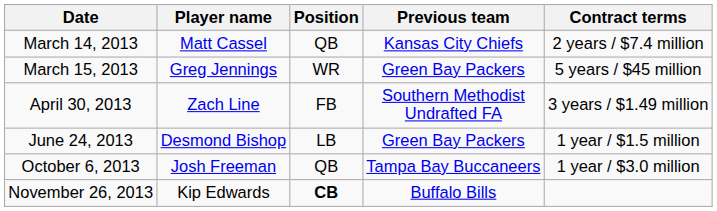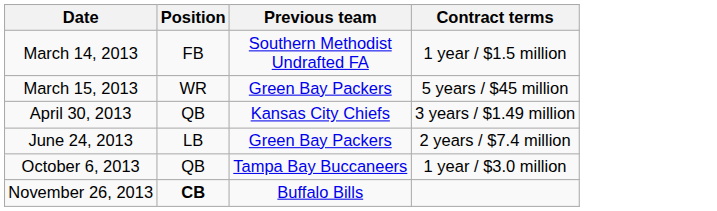- column: (223, 17)
(326, 43) QB -> (193, 52) FB
(453, 43) Kansas City Chiefs -> (320, 52) Southern Methodist Undrafted FA
(628, 43) 2 years / $7.4 million -> (495, 52) 1 year / $1.5 million
(326, 105) FB -> (193, 114) QB
(453, 105) Southern Methodist Undrafted FA -> (320, 114) Kansas City Chiefs
(628, 140) 1 year / $1.5 million -> (495, 140) 2 years / $7.4 million
